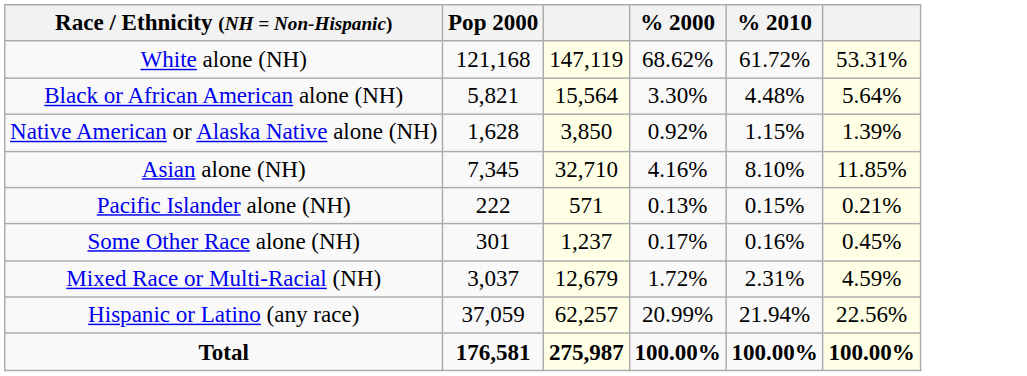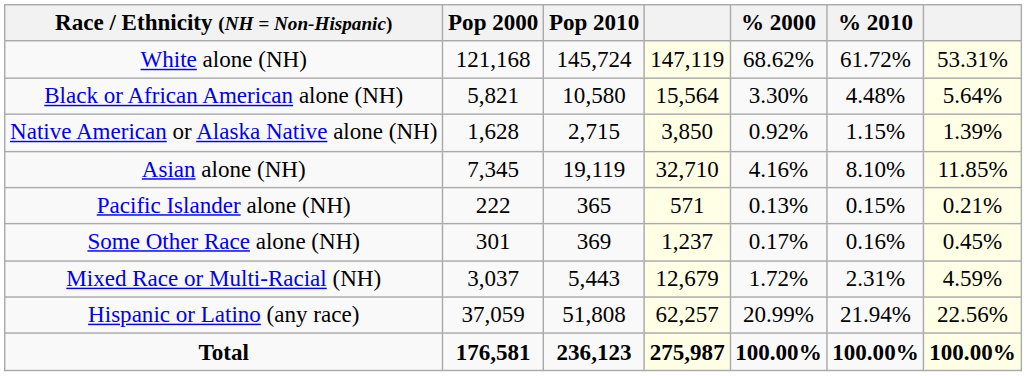+ column: (594, 22)
